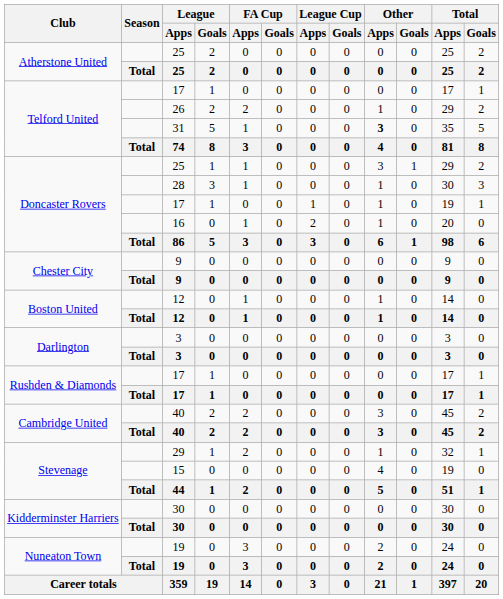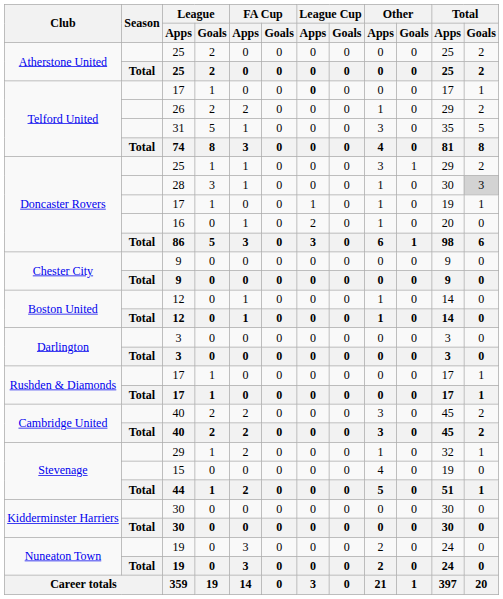(313, 90) normal -> (313, 90) bold
(381, 128) bold -> (381, 128) normal
(481, 185) no background -> (481, 185) lightgrey background
